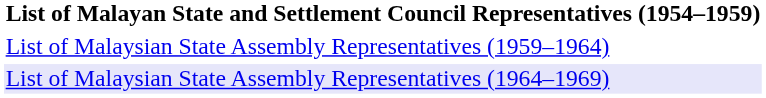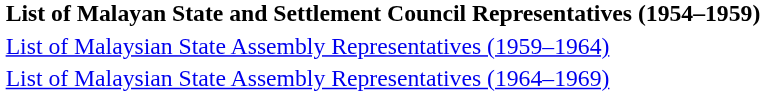(308, 78) lavender background -> (308, 78) no background
